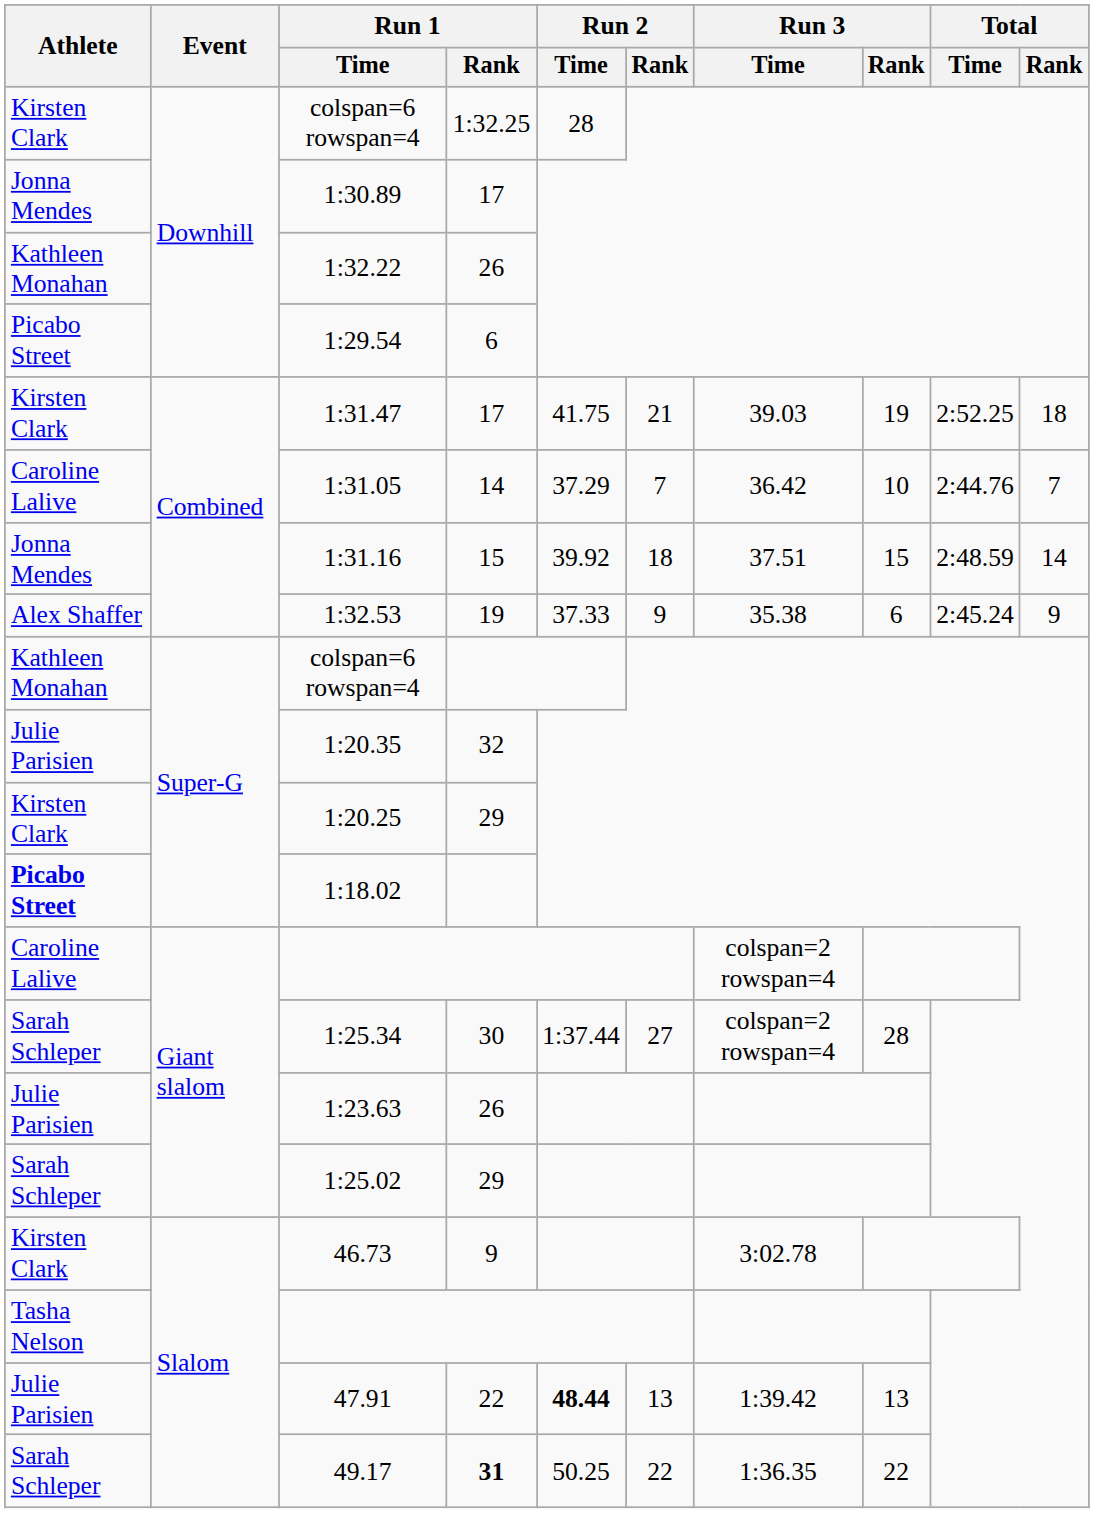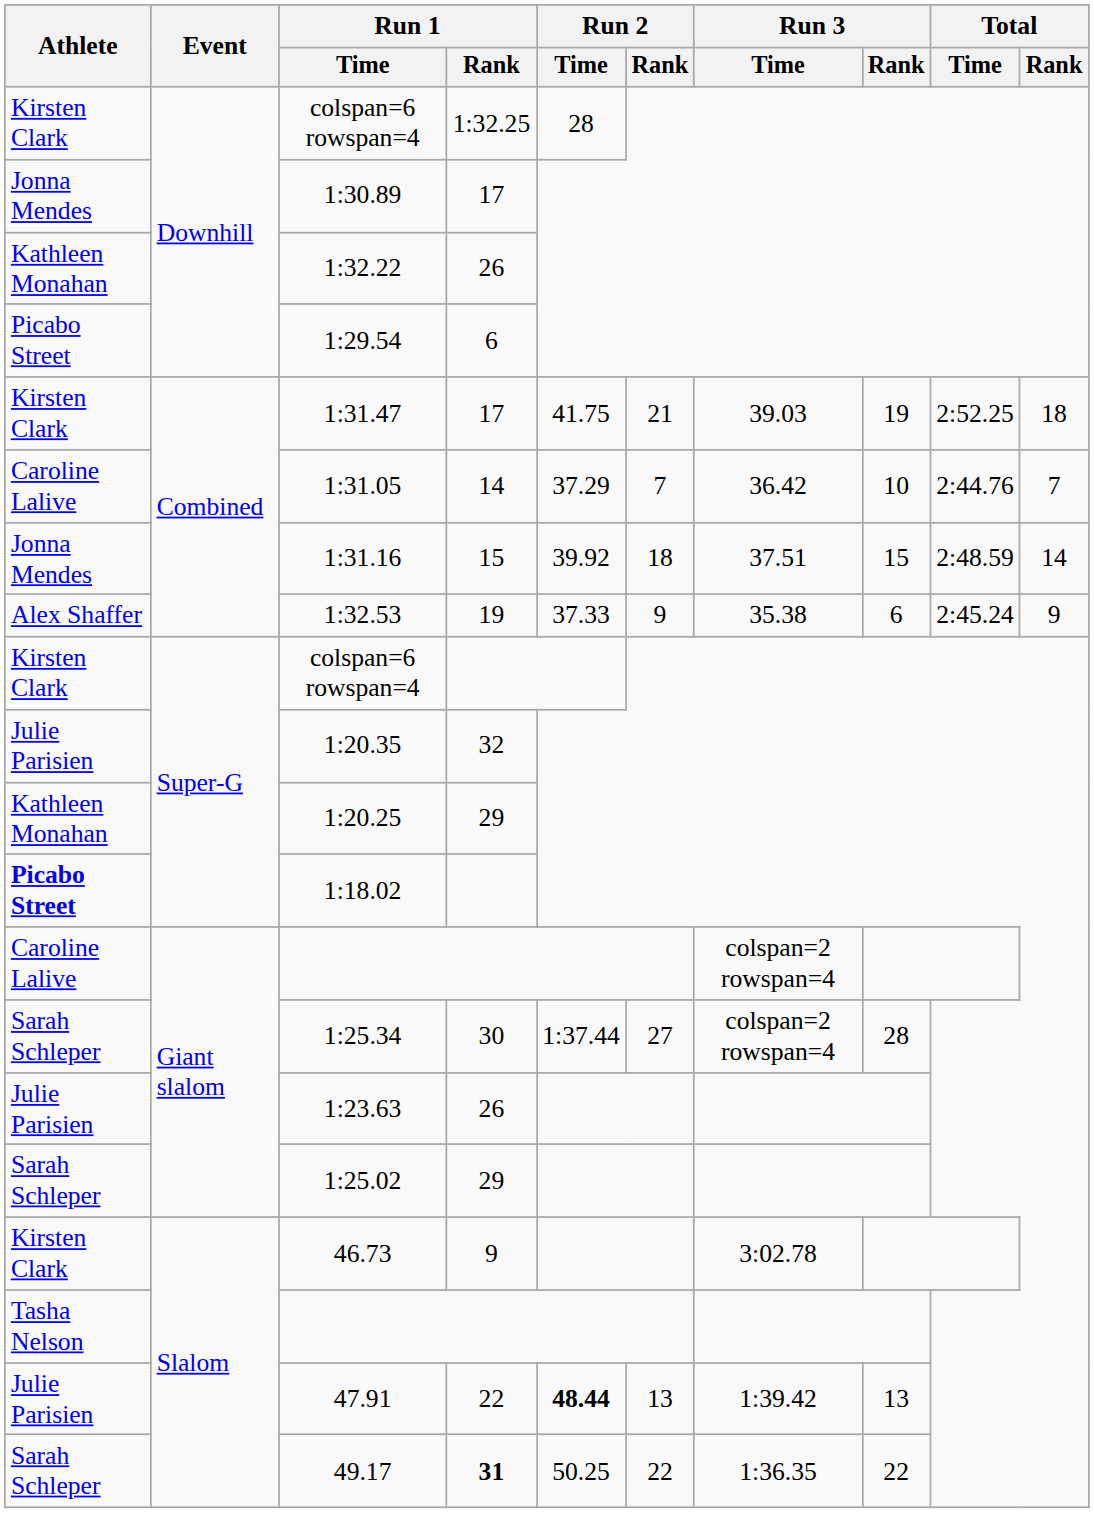(59, 673) Kathleen Monahan -> (49, 673) Kirsten Clark
(49, 818) Kirsten Clark -> (59, 818) Kathleen Monahan
